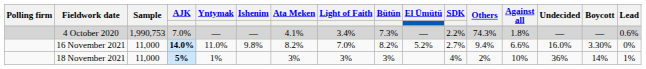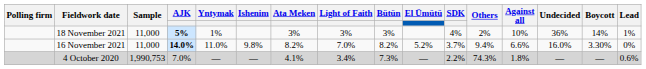rows swapped: (91, 58) <-> (91, 33)
(456, 46) 2.7% -> (456, 46) 3.7%
